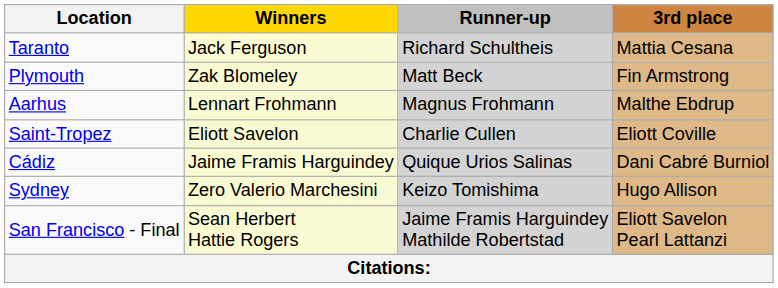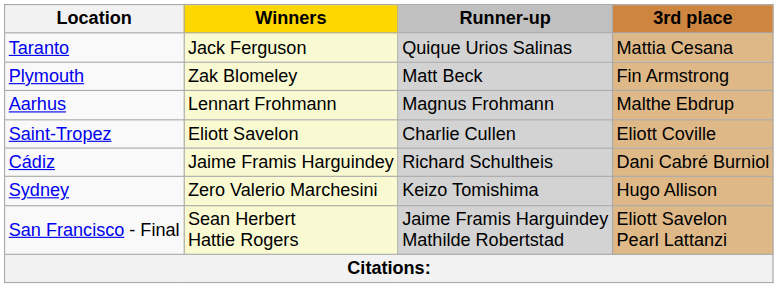(478, 47) Richard Schultheis -> (487, 47) Quique Urios Salinas
(487, 162) Quique Urios Salinas -> (478, 162) Richard Schultheis
